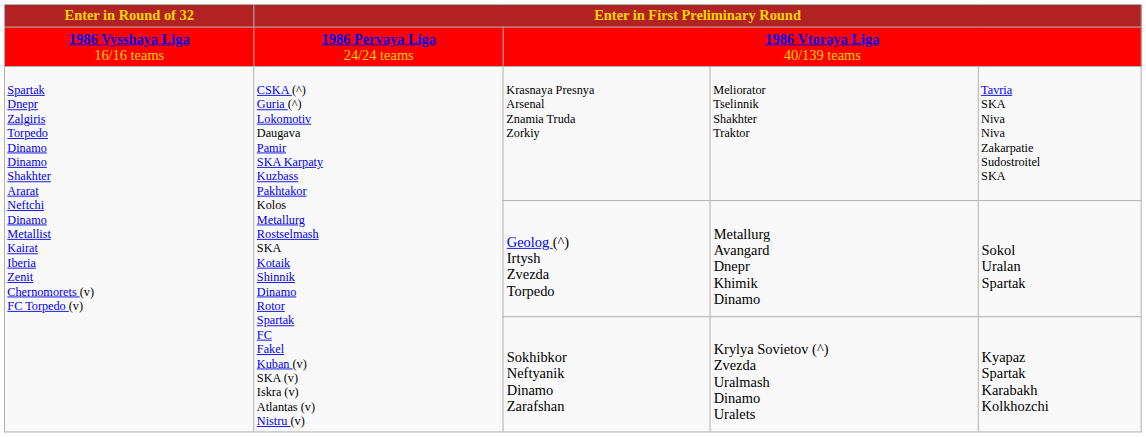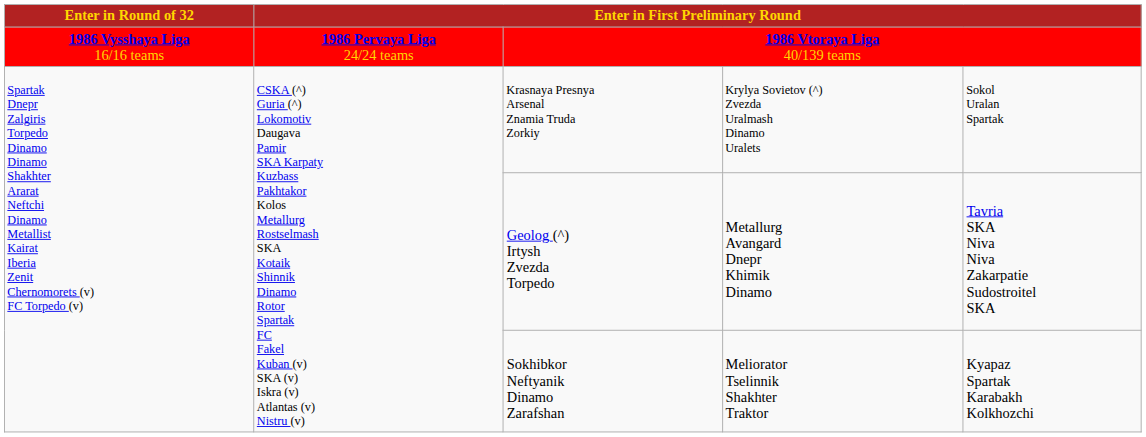(739, 112) Meliorator Tselinnik Shakhter Traktor -> (774, 119) Krylya Sovietov (^) Zvezda Uralmash Dinamo Uralets
(1011, 134) Tavria SKA Niva Niva Zakarpatie Sudostroitel SKA -> (985, 105) Sokol Uralan Spartak
(1004, 266) Sokol Uralan Spartak -> (1001, 260) Tavria SKA Niva Niva Zakarpatie Sudostroitel SKA
(771, 382) Krylya Sovietov (^) Zvezda Uralmash Dinamo Uralets -> (756, 389) Meliorator Tselinnik Shakhter Traktor
